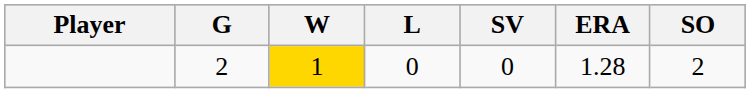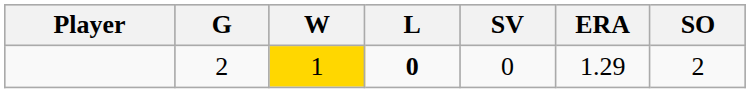(412, 66) normal -> (412, 66) bold
(603, 66) 1.28 -> (603, 66) 1.29
